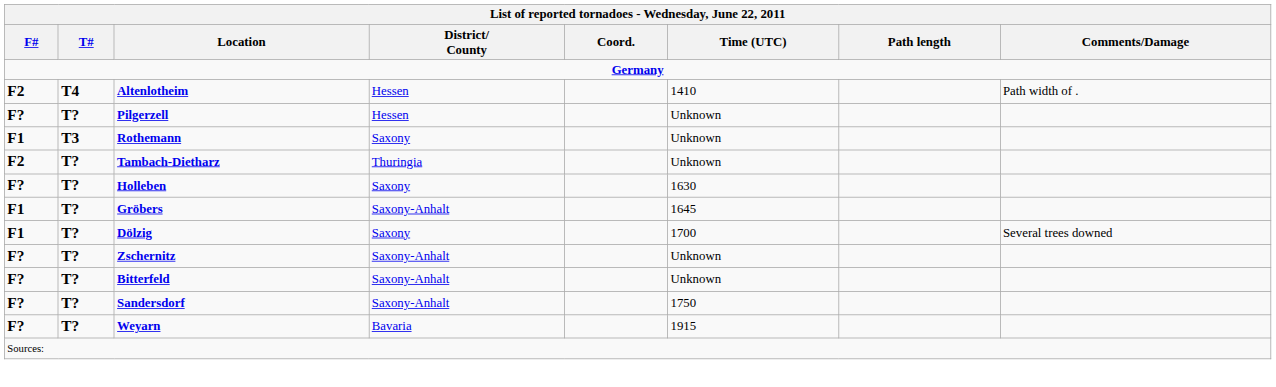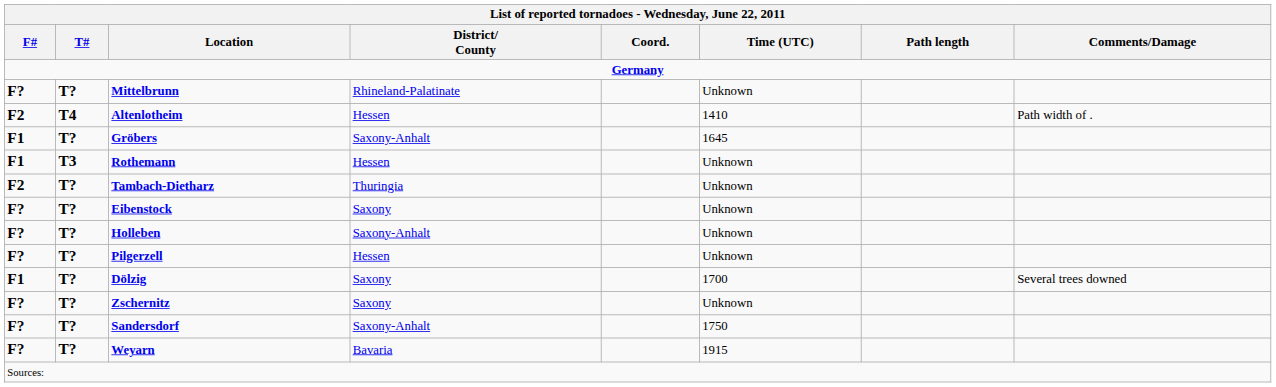+ row: (145, 91)
rows swapped: (143, 115) <-> (140, 209)
(391, 138) Saxony -> (371, 162) Hessen
+ row: (142, 209)
(391, 185) Saxony -> (391, 232) Saxony-Anhalt
(683, 185) 1630 -> (727, 232) Unknown
(411, 256) Saxony-Anhalt -> (372, 303) Saxony
- row: (143, 279)
